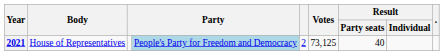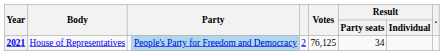(323, 43) 73,125 -> (323, 43) 76,125
(380, 43) 40 -> (380, 43) 34
